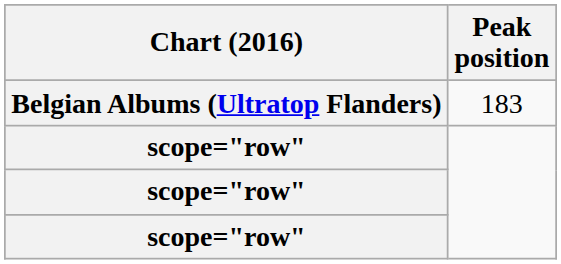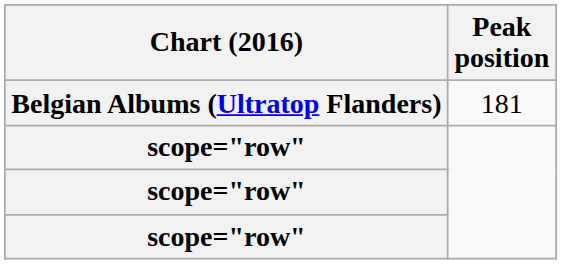(502, 102) 183 -> (502, 102) 181
